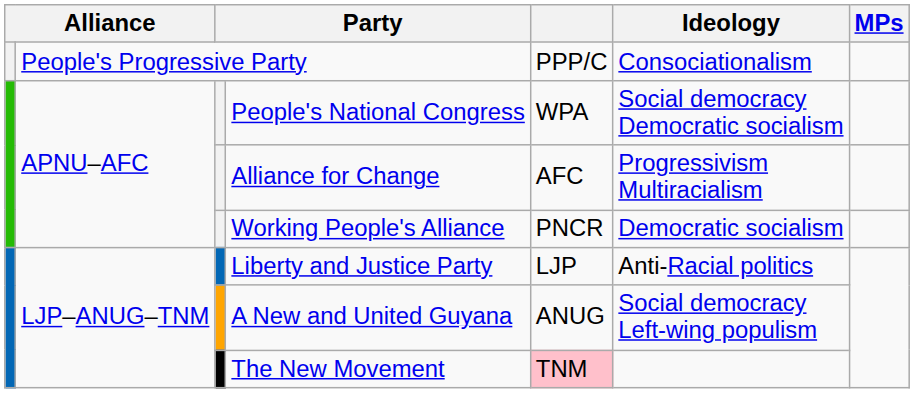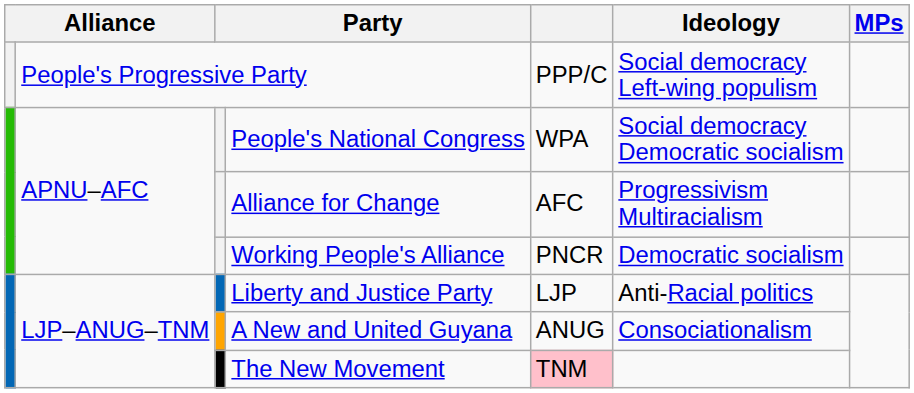(715, 61) Consociationalism -> (718, 74) Social democracy Left-wing populism
(718, 317) Social democracy Left-wing populism -> (715, 330) Consociationalism
